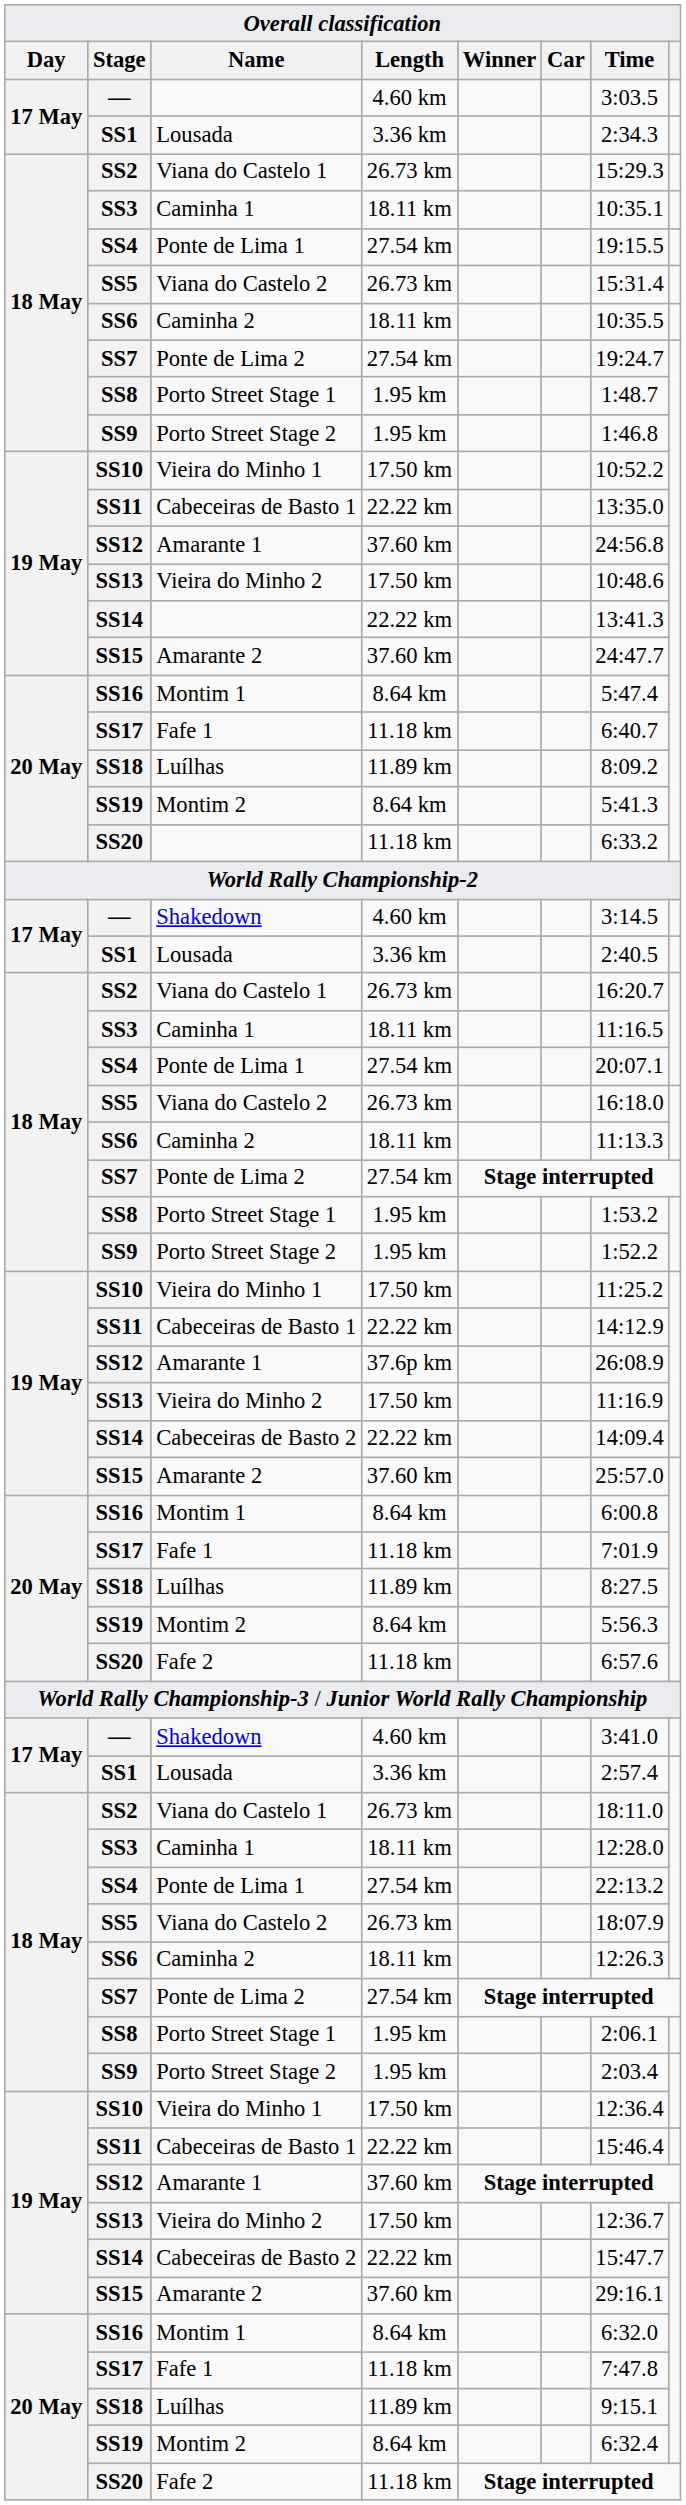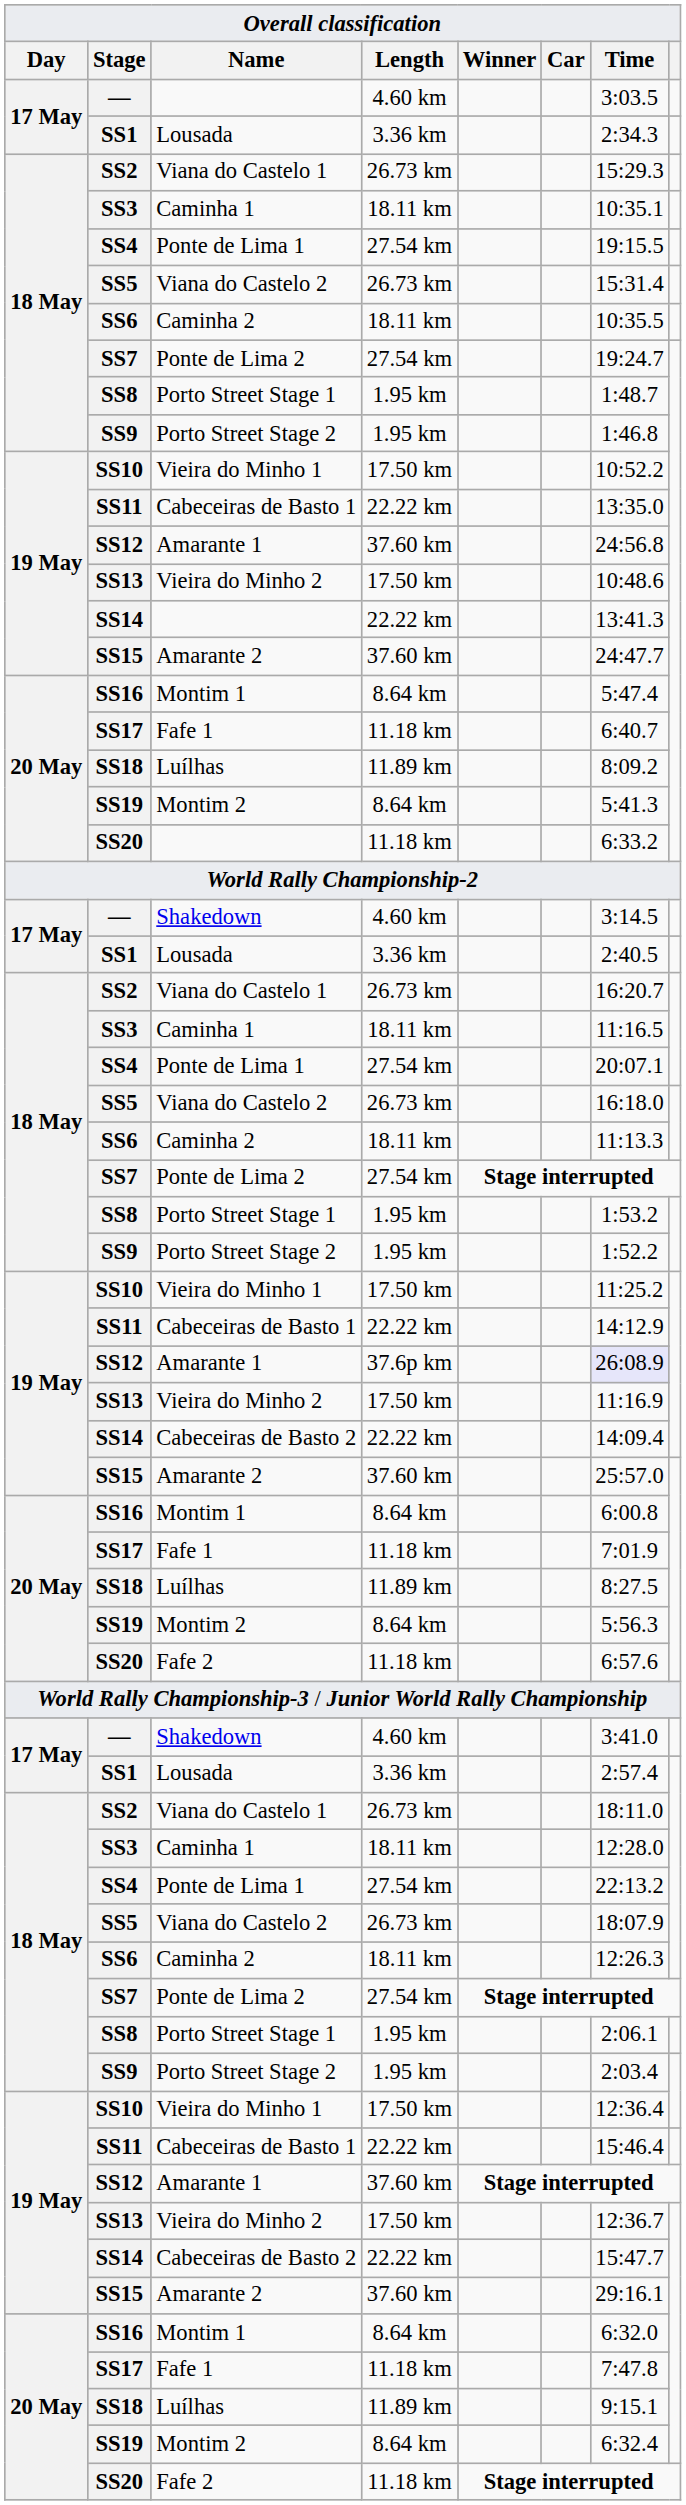(630, 1363) no background -> (630, 1363) lavender background
